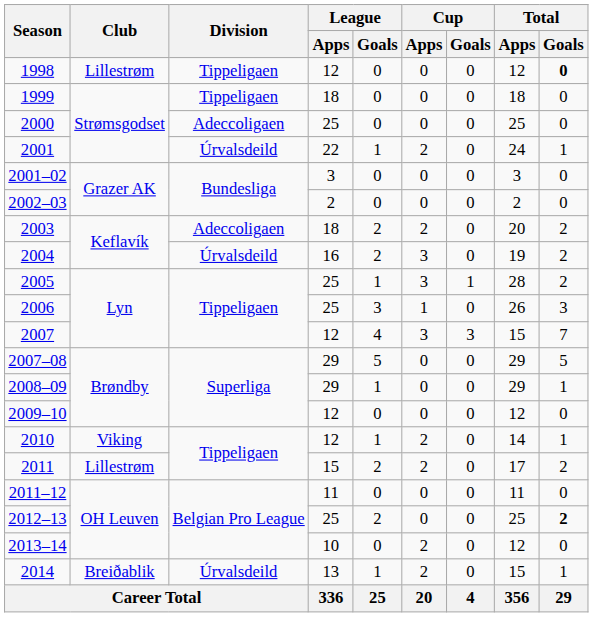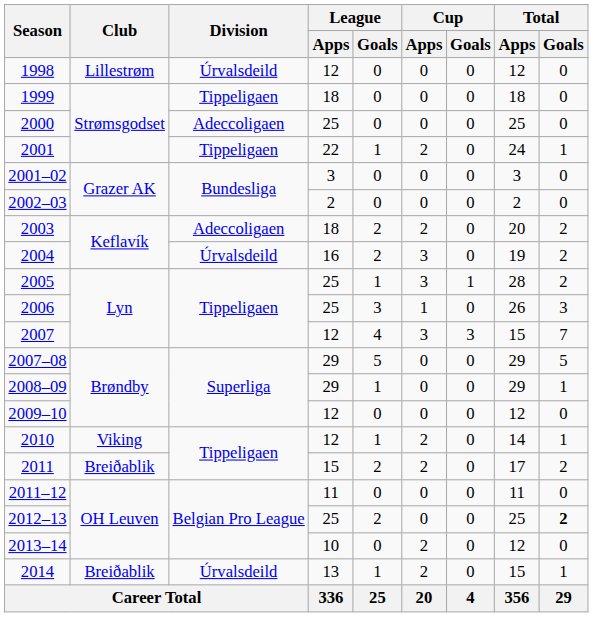(239, 70) Tippeligaen -> (239, 70) Úrvalsdeild
(563, 70) bold -> (563, 70) normal
(239, 149) Úrvalsdeild -> (239, 149) Tippeligaen
(120, 466) Lillestrøm -> (120, 466) Breiðablik
